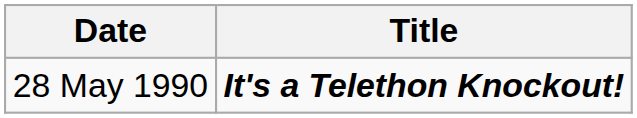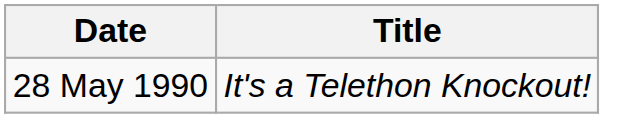(424, 84) bold -> (407, 84) normal
